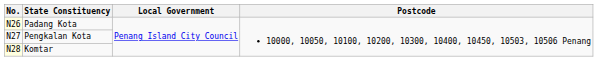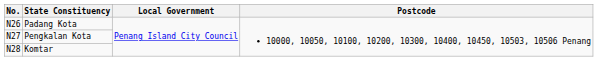(13, 24) lightyellow background -> (13, 24) no background
(13, 50) lightyellow background -> (13, 50) no background
